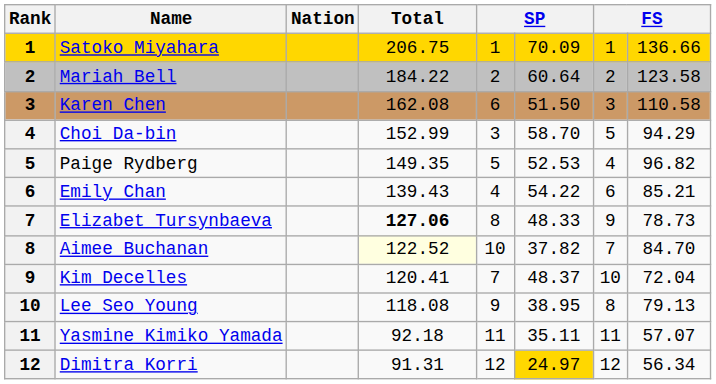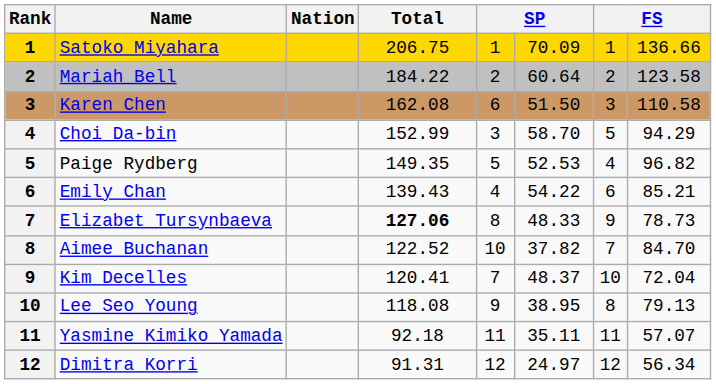(417, 250) lightyellow background -> (417, 250) no background
(554, 365) gold background -> (554, 365) no background
